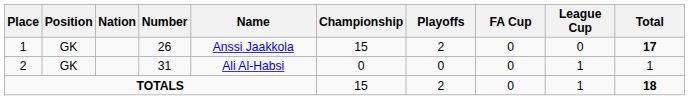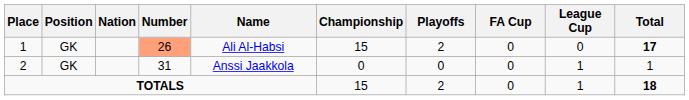(165, 47) no background -> (165, 47) lightsalmon background
(253, 47) Anssi Jaakkola -> (253, 47) Ali Al-Habsi
(253, 66) Ali Al-Habsi -> (253, 66) Anssi Jaakkola
